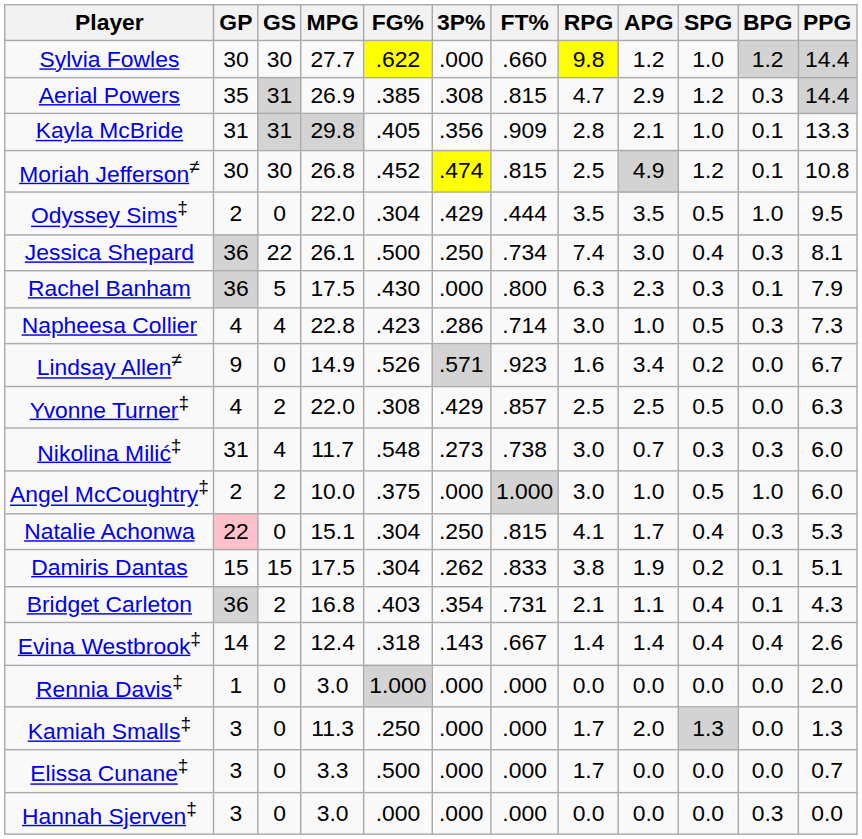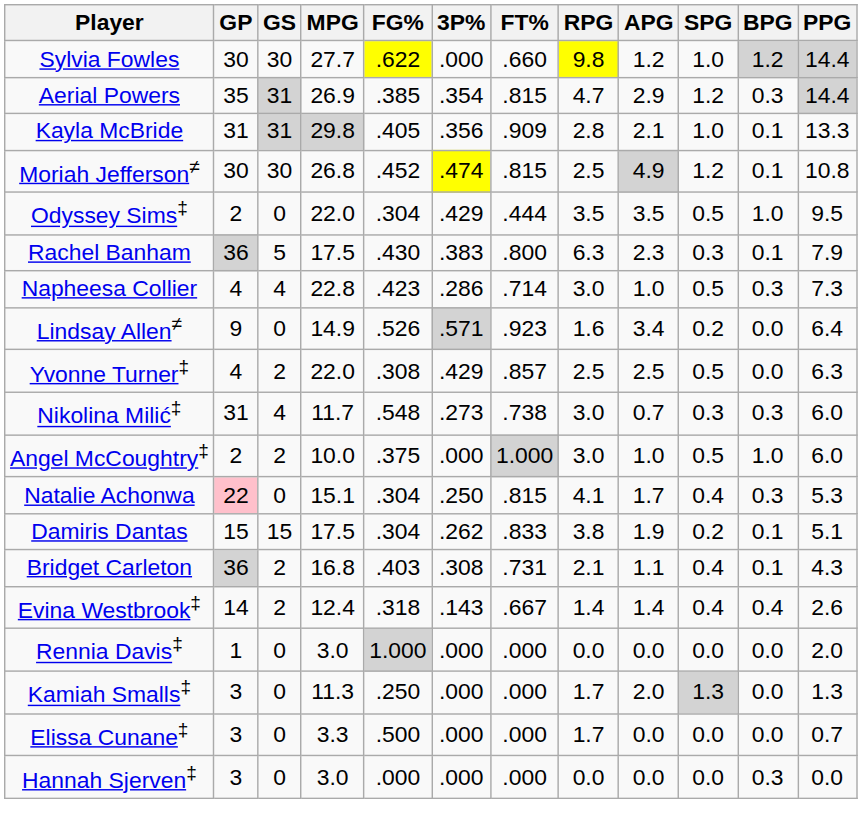(461, 95) .308 -> (461, 95) .354
- row: (109, 252)
(461, 289) .000 -> (461, 252) .383
(827, 364) 6.7 -> (827, 328) 6.4
(461, 604) .354 -> (461, 567) .308
